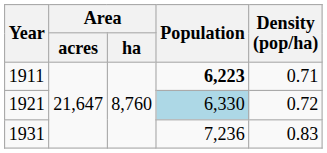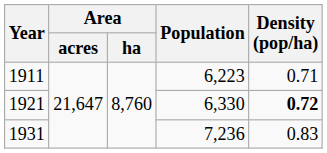(224, 76) bold -> (224, 76) normal
(224, 104) lightblue background -> (224, 104) no background
(303, 104) normal -> (303, 104) bold
